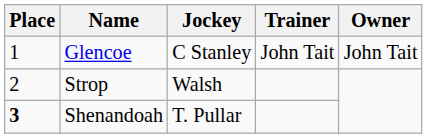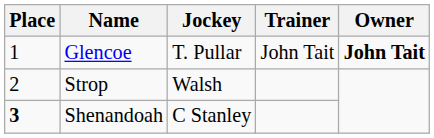(212, 52) C Stanley -> (207, 52) T. Pullar
(381, 52) normal -> (384, 52) bold
(207, 116) T. Pullar -> (212, 116) C Stanley
